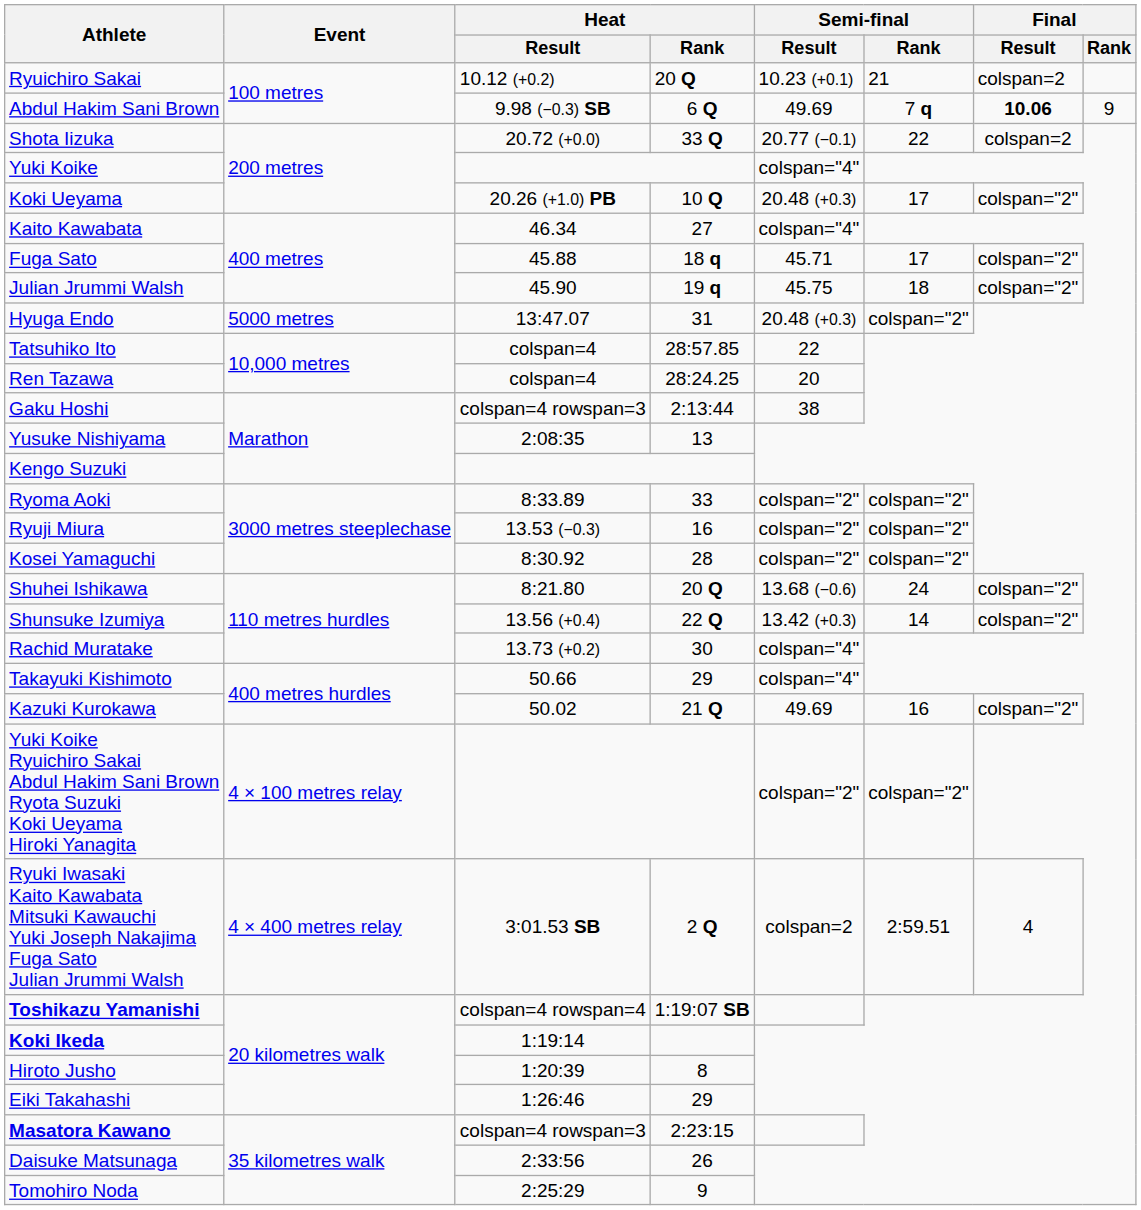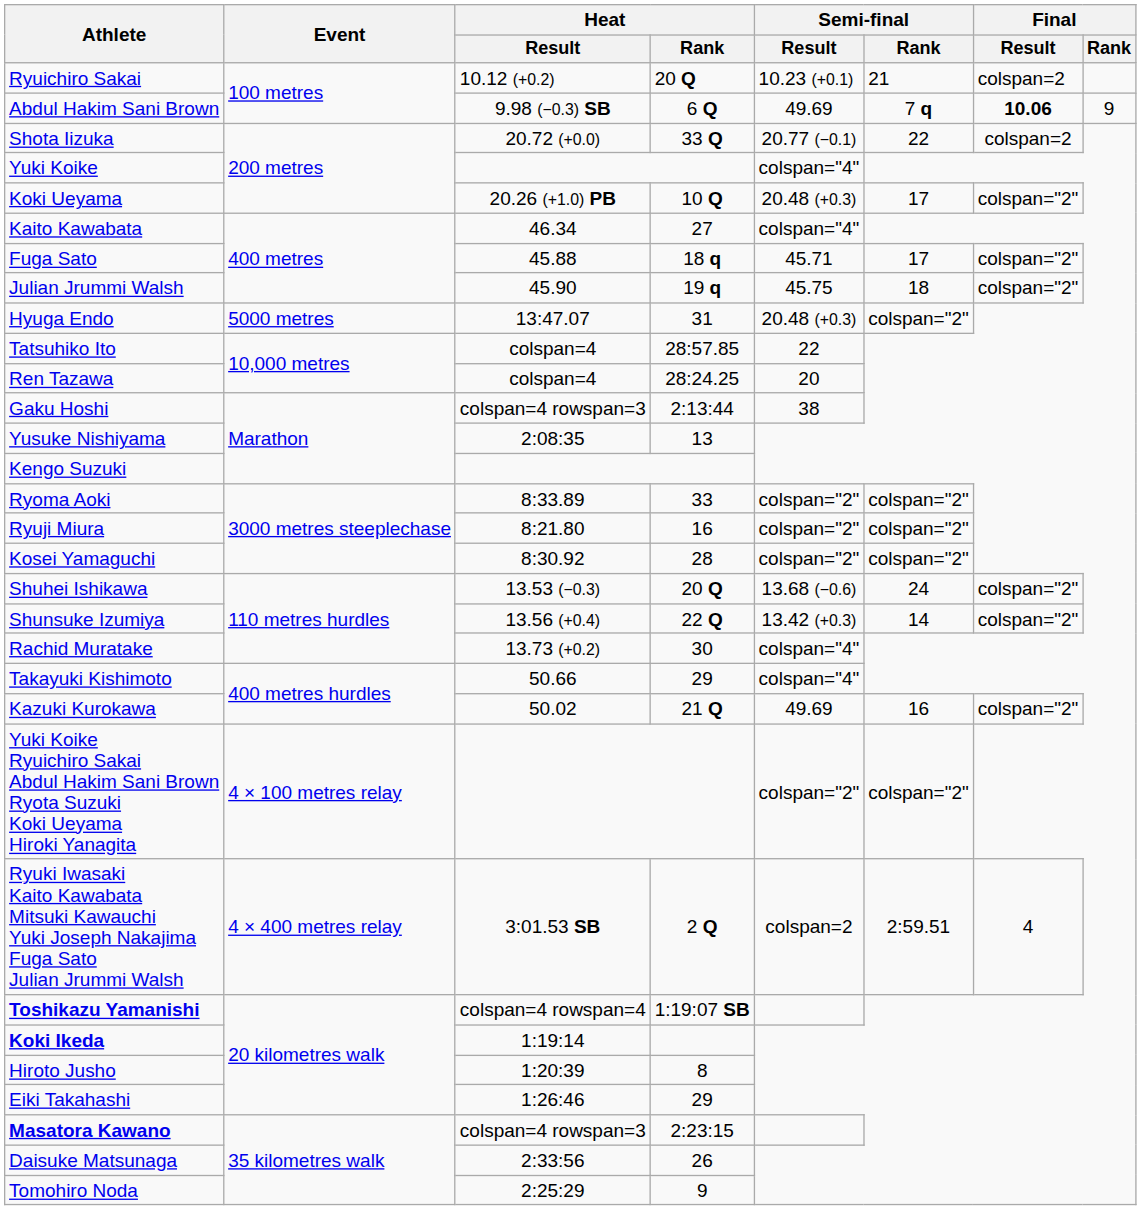(553, 529) 13.53 (−0.3) -> (553, 529) 8:21.80
(553, 589) 8:21.80 -> (553, 589) 13.53 (−0.3)
